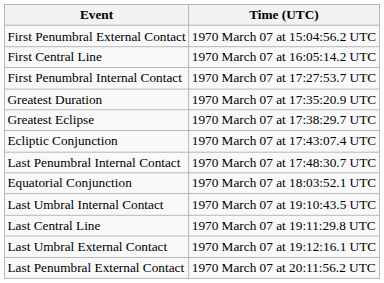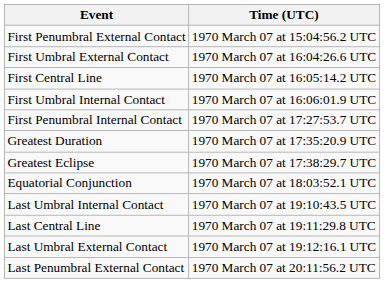+ row: (88, 57)
+ row: (86, 99)
- row: (63, 141)
- row: (94, 162)
